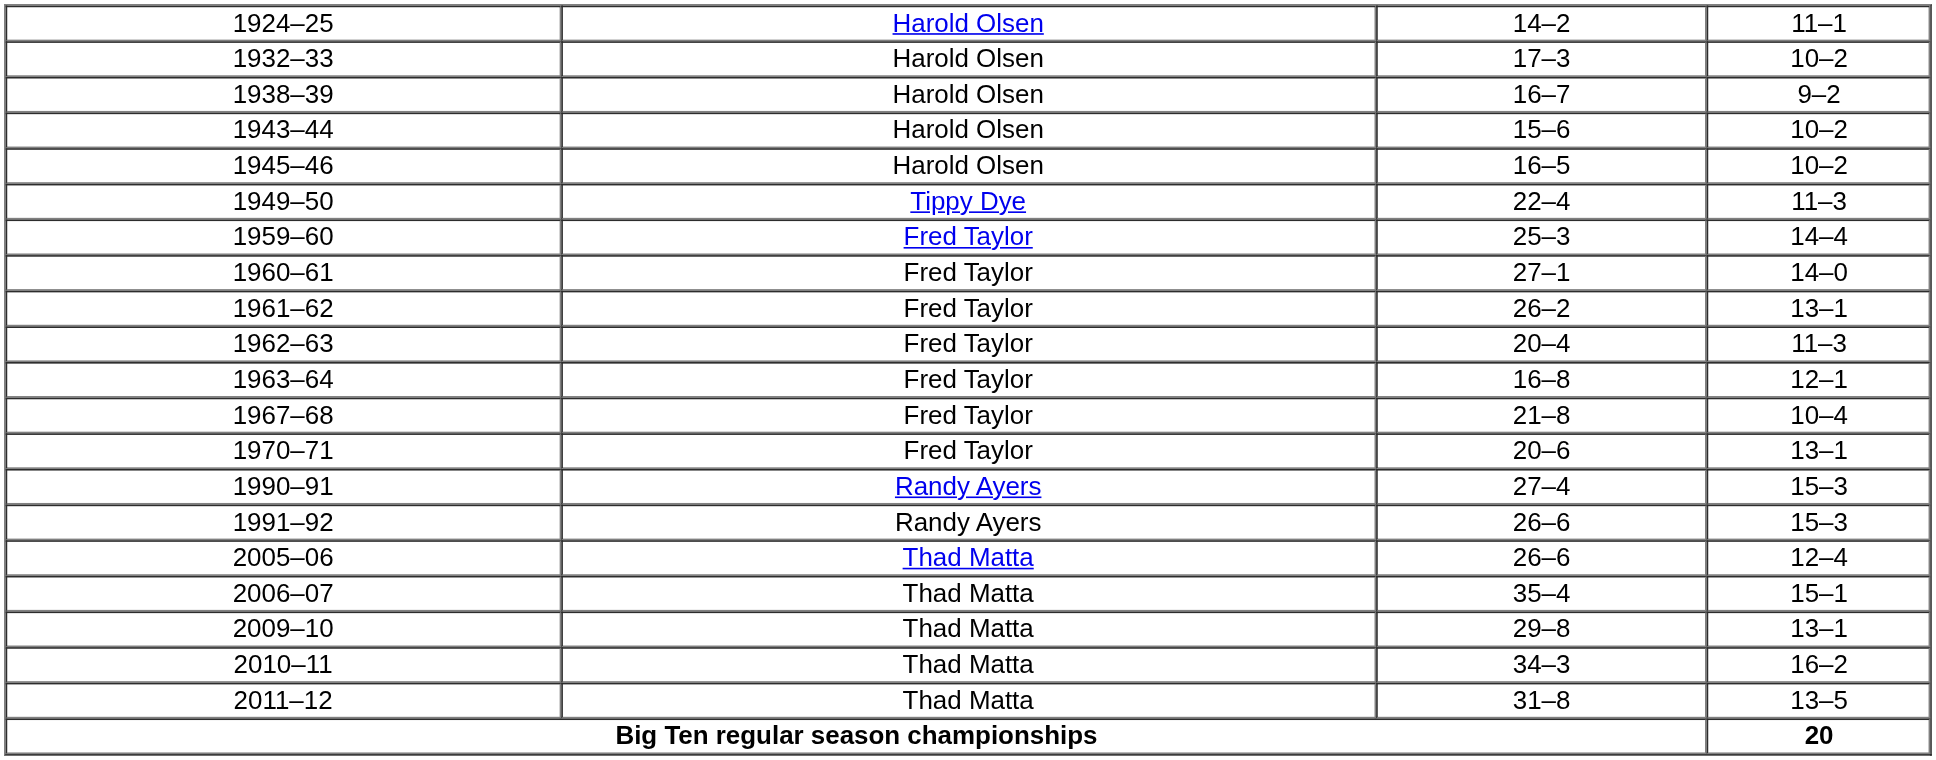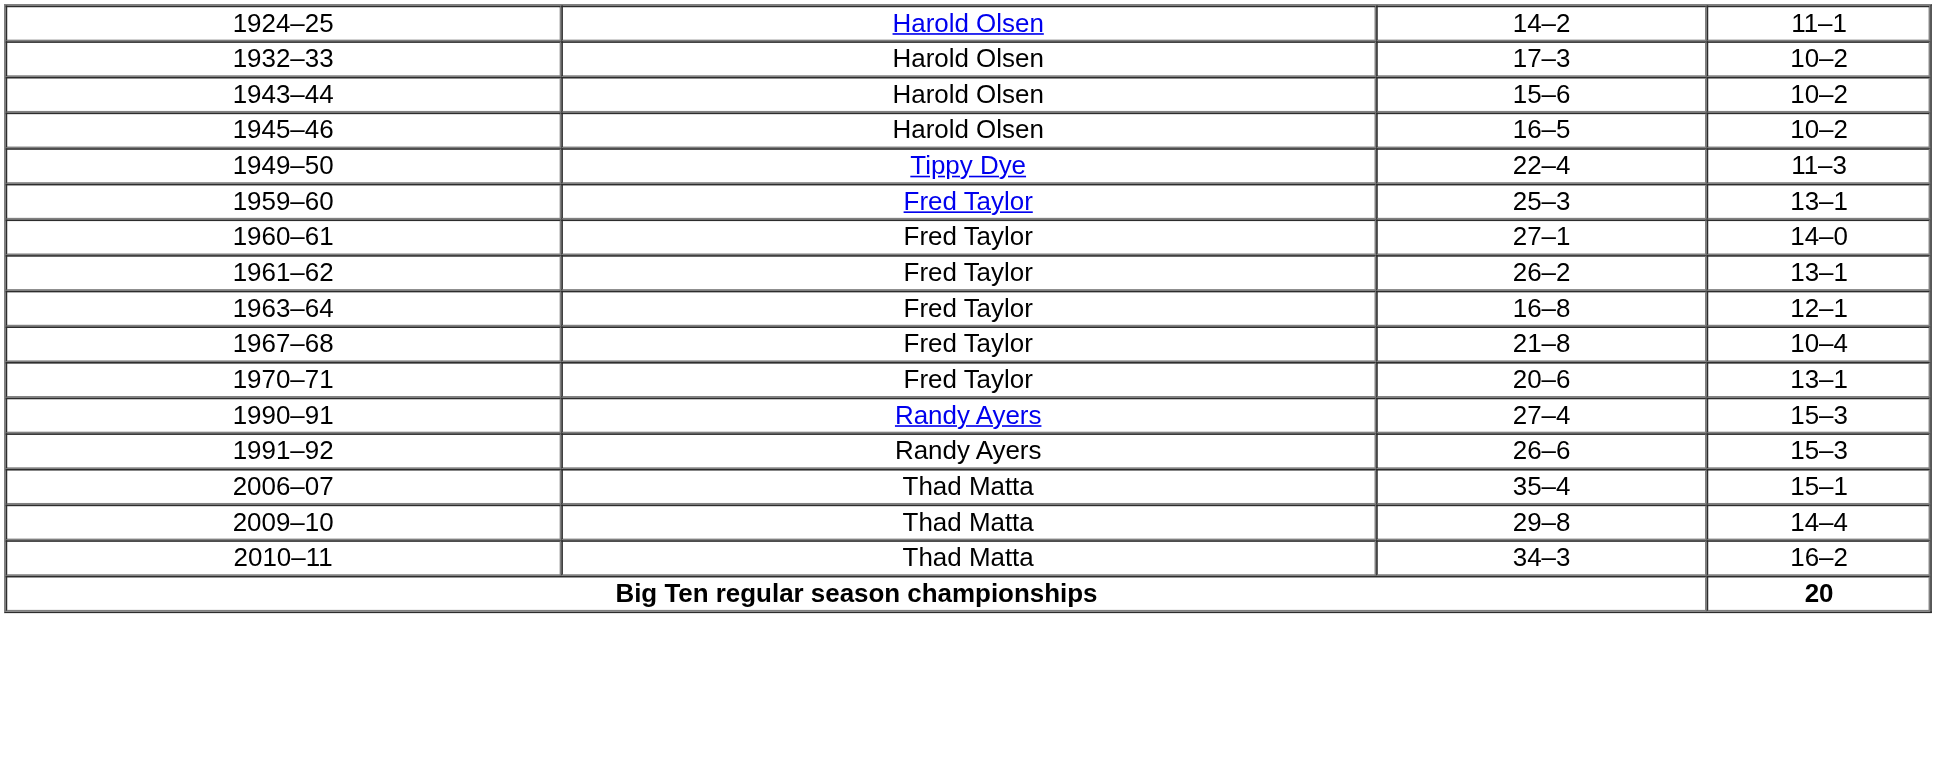- row: (283, 94)
(1819, 236) 14–4 -> (1819, 201) 13–1
- row: (283, 343)
- row: (283, 557)
(1819, 629) 13–1 -> (1819, 522) 14–4
- row: (283, 700)
